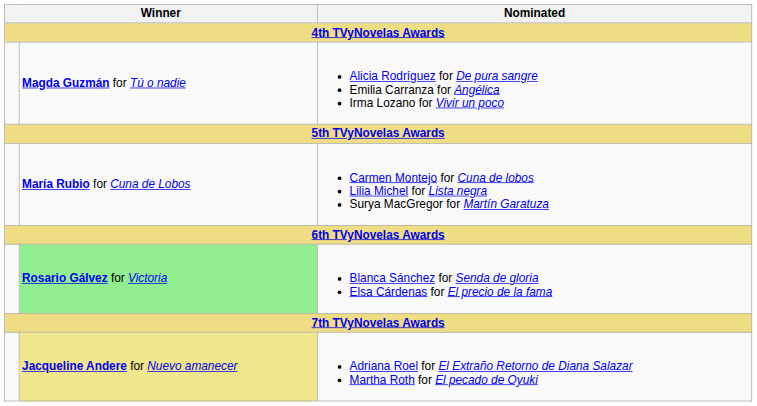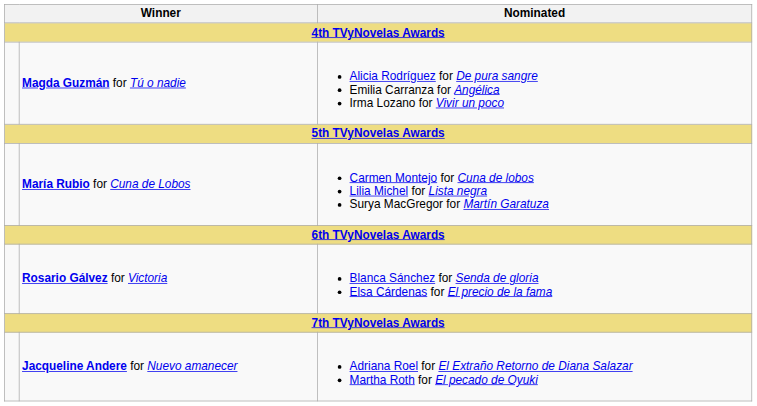(95, 278) lightgreen background -> (95, 278) no background
(130, 366) khaki background -> (130, 366) no background
